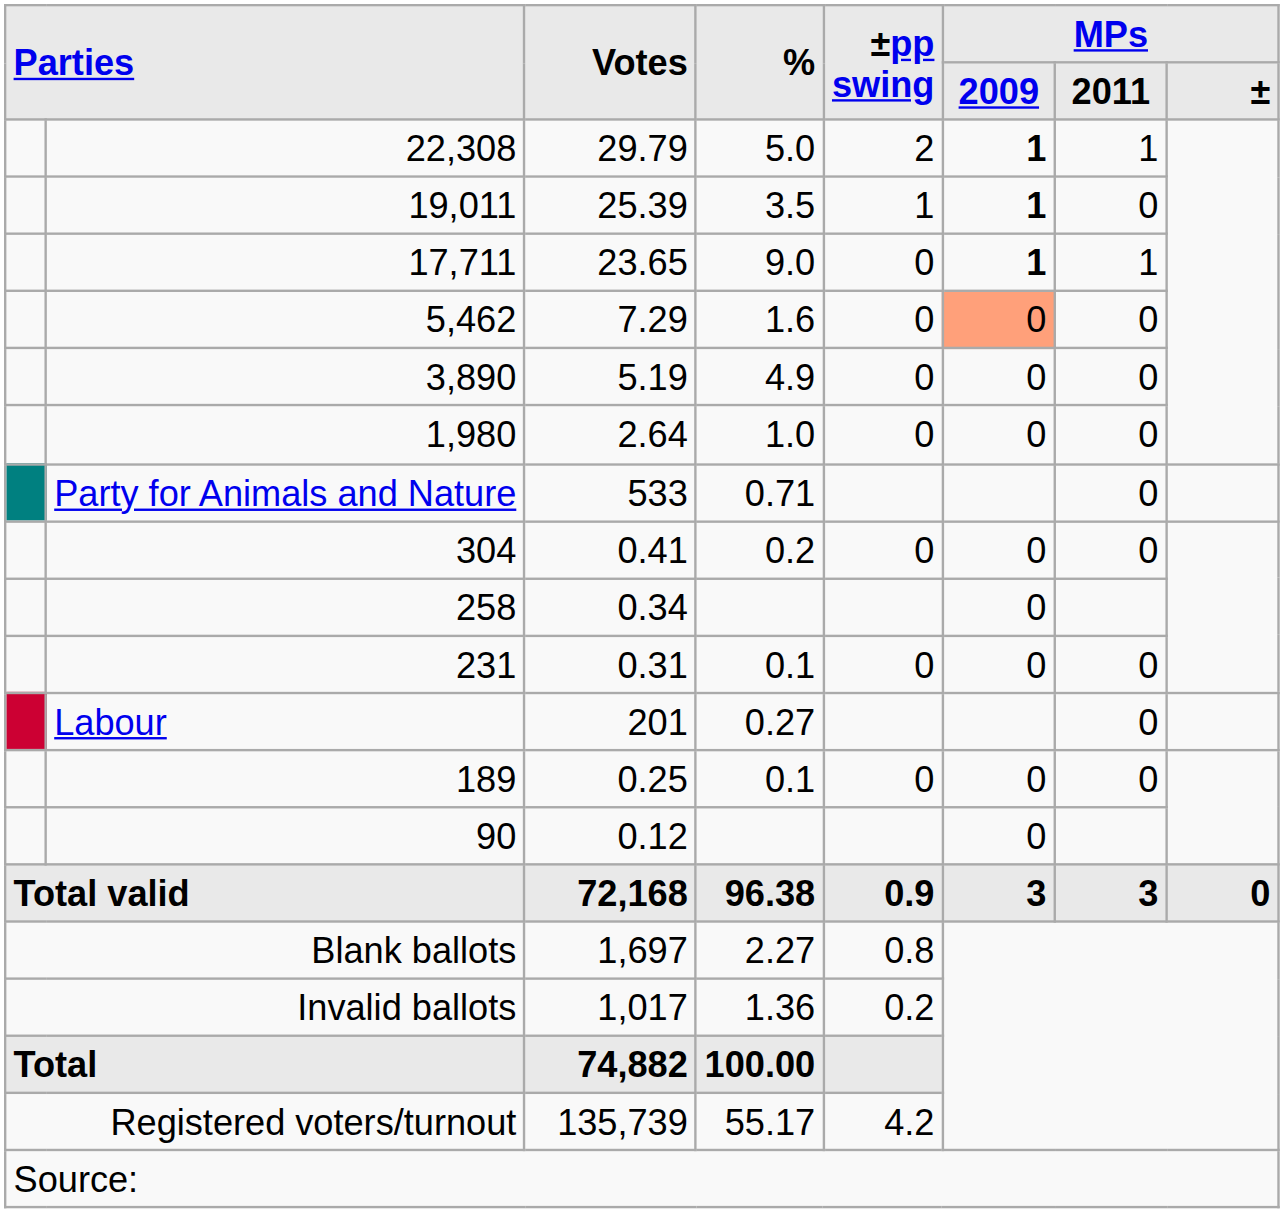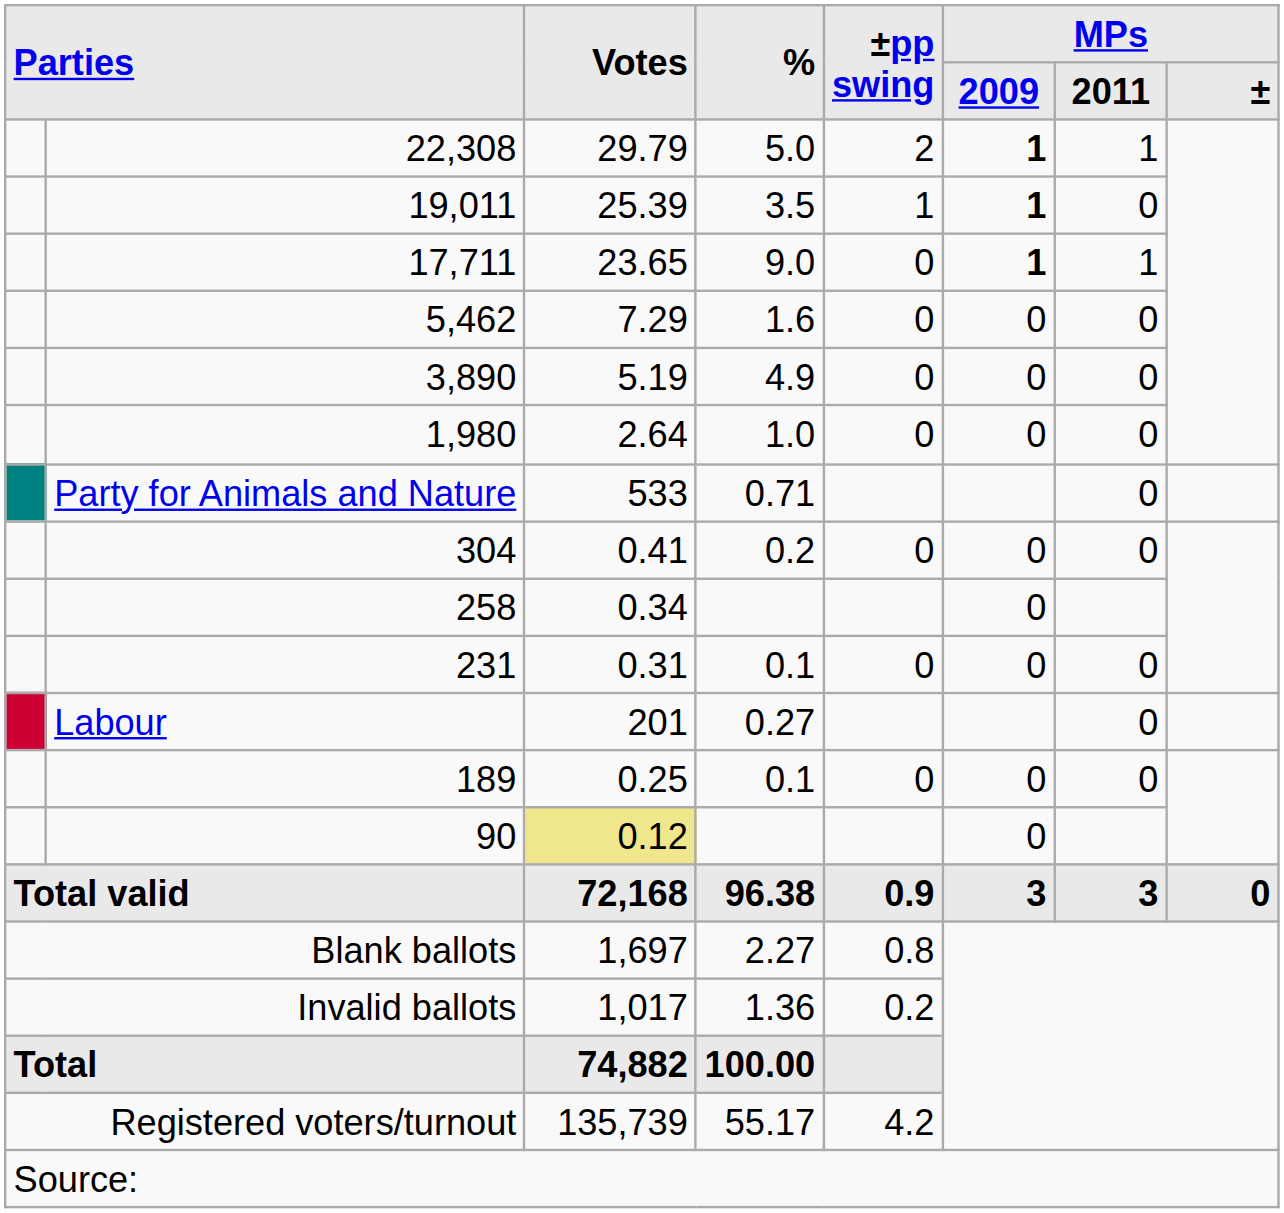(1036, 320) lightsalmon background -> (1036, 320) no background
(653, 836) no background -> (653, 836) khaki background
